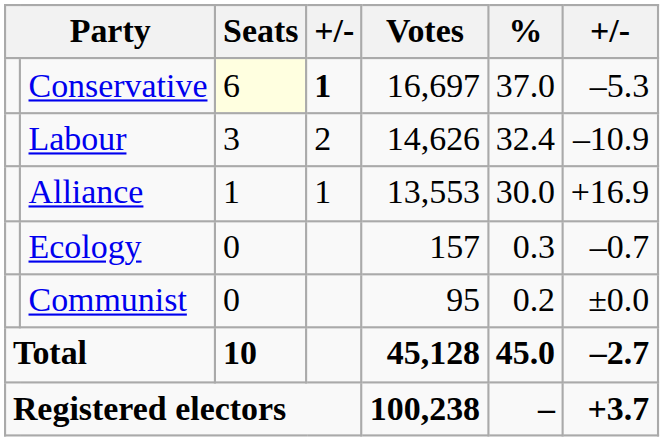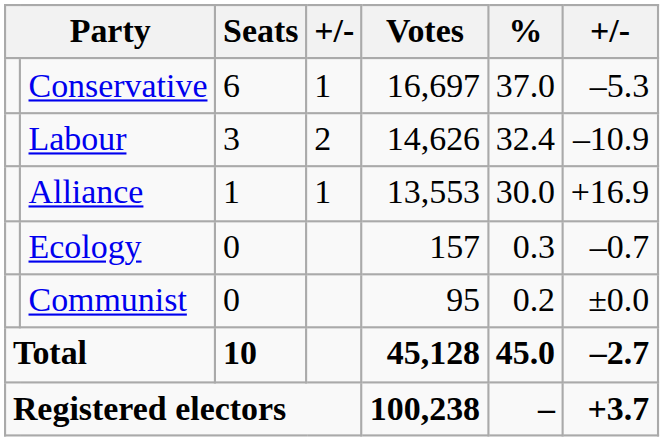(232, 85) lightyellow background -> (232, 85) no background
(323, 85) bold -> (323, 85) normal
